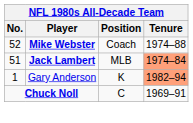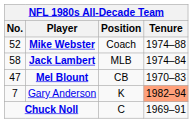(15, 61) 51 -> (15, 61) 58
(166, 61) lightsalmon background -> (166, 61) no background
+ row: (62, 77)
(15, 77) 1 -> (15, 93) 7
